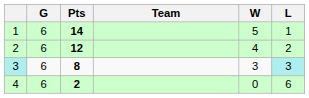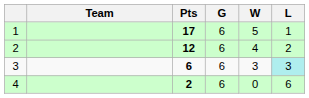columns swapped: (166, 13) <-> (44, 13)
(77, 31) 14 -> (189, 31) 17
(16, 66) paleturquoise background -> (16, 66) no background
(77, 66) 8 -> (189, 66) 6
